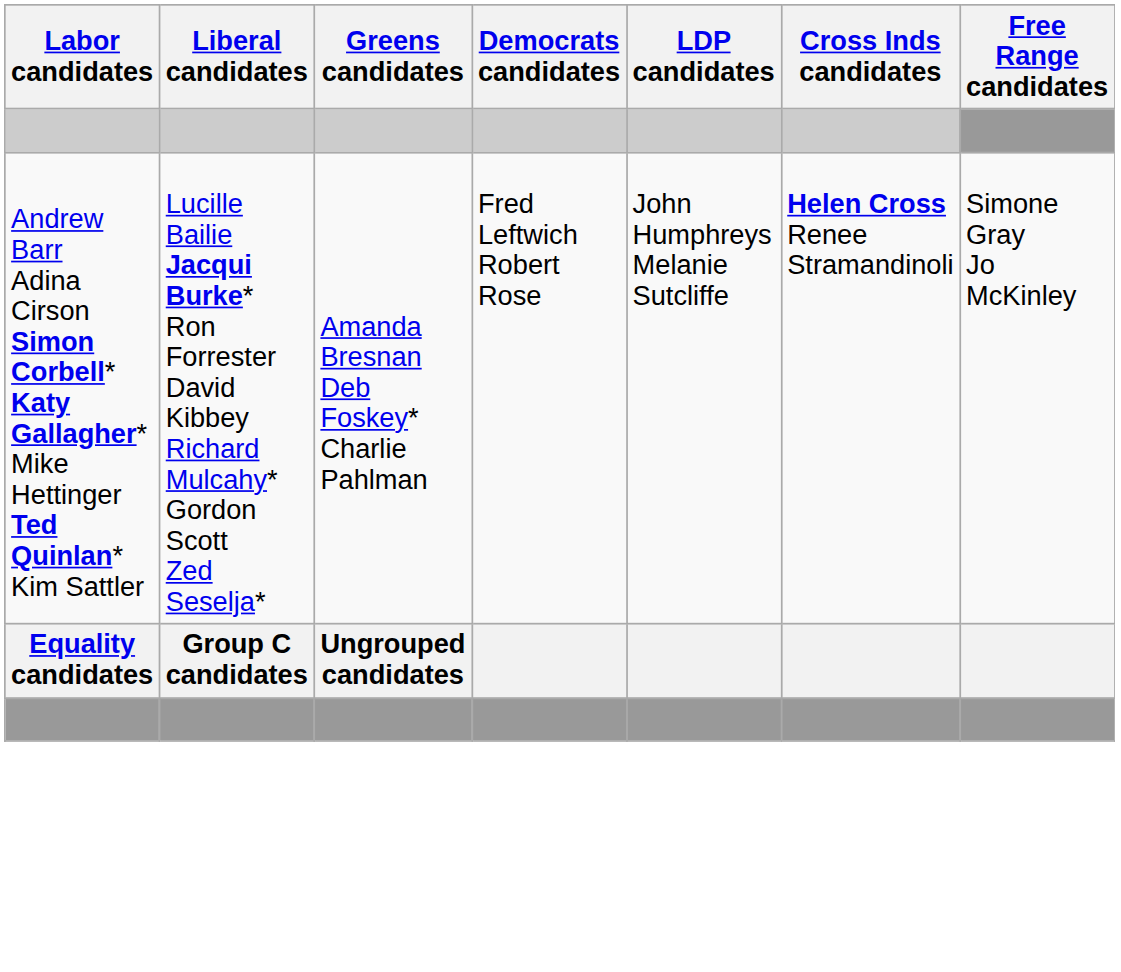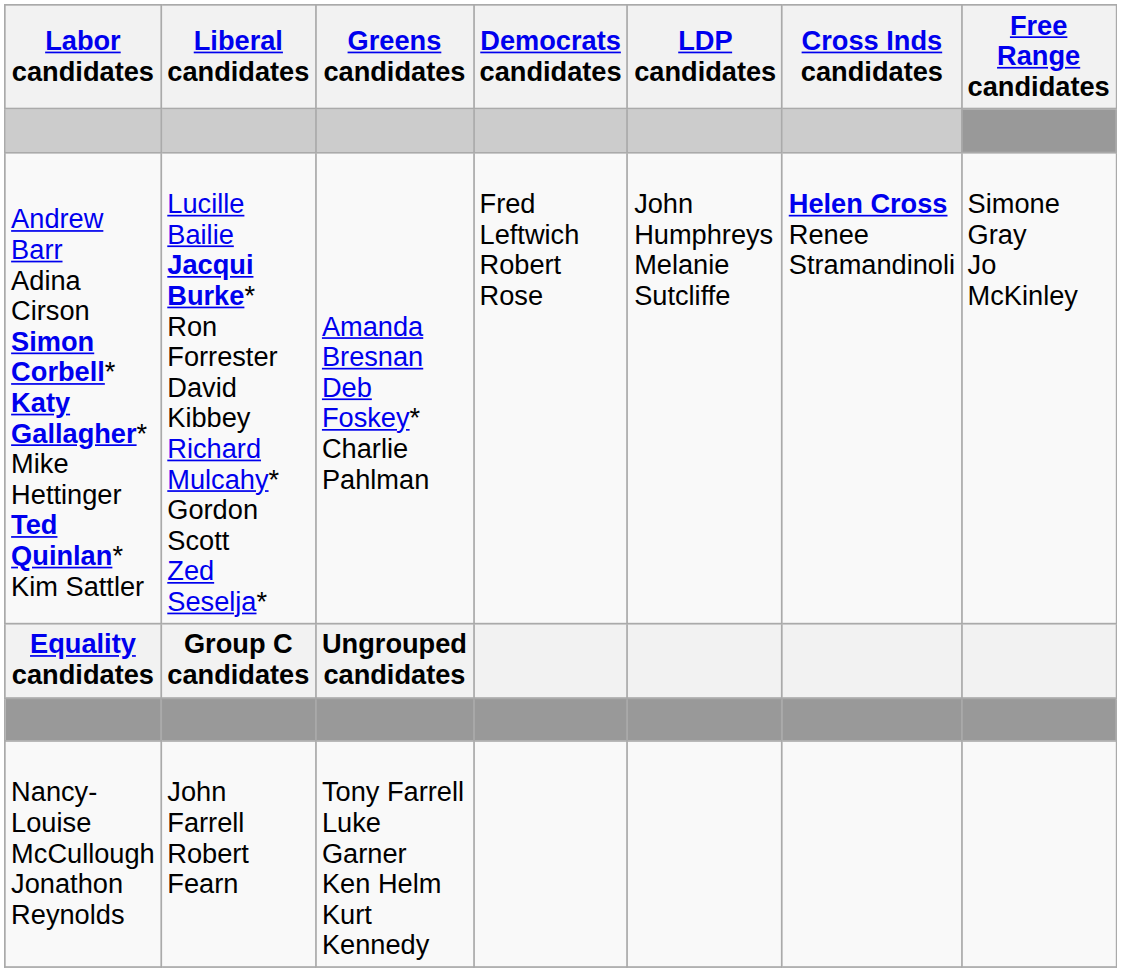+ row: (83, 853)
